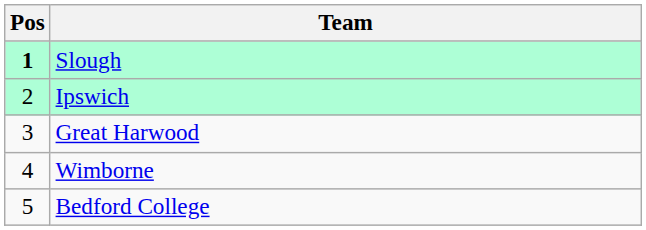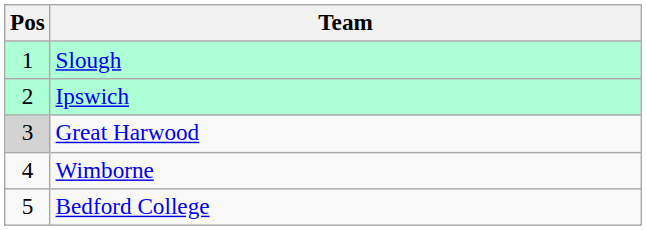(27, 59) bold -> (27, 59) normal
(27, 133) no background -> (27, 133) lightgrey background
